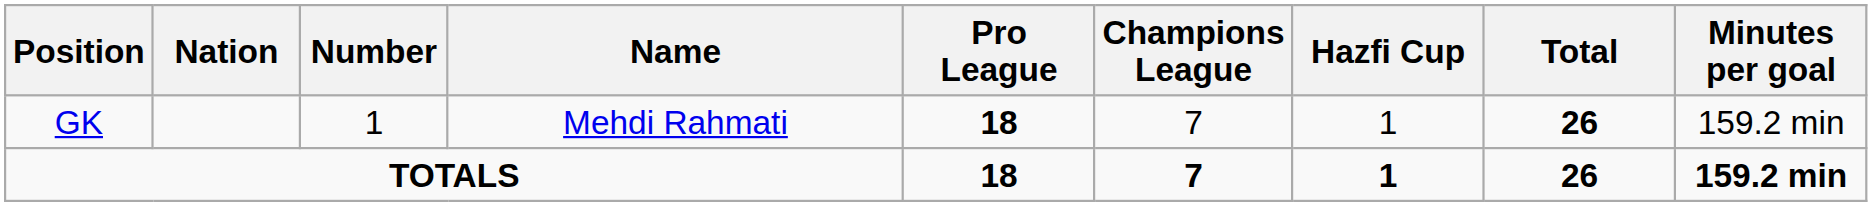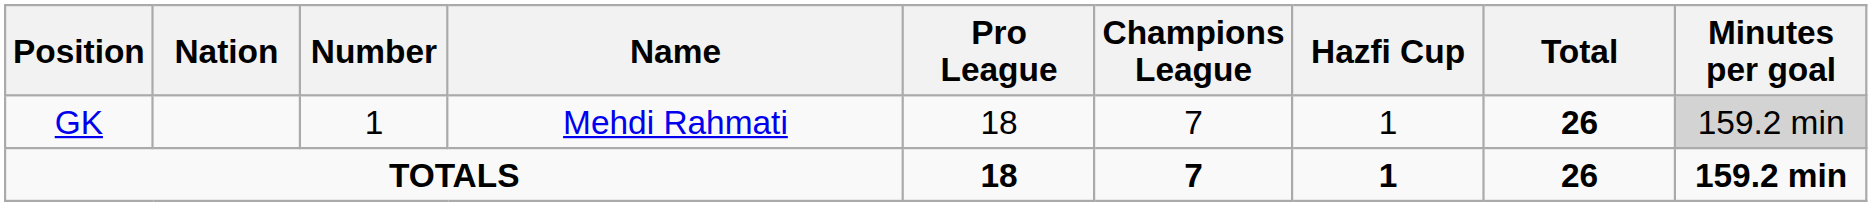(999, 122) bold -> (999, 122) normal
(1771, 122) no background -> (1771, 122) lightgrey background
